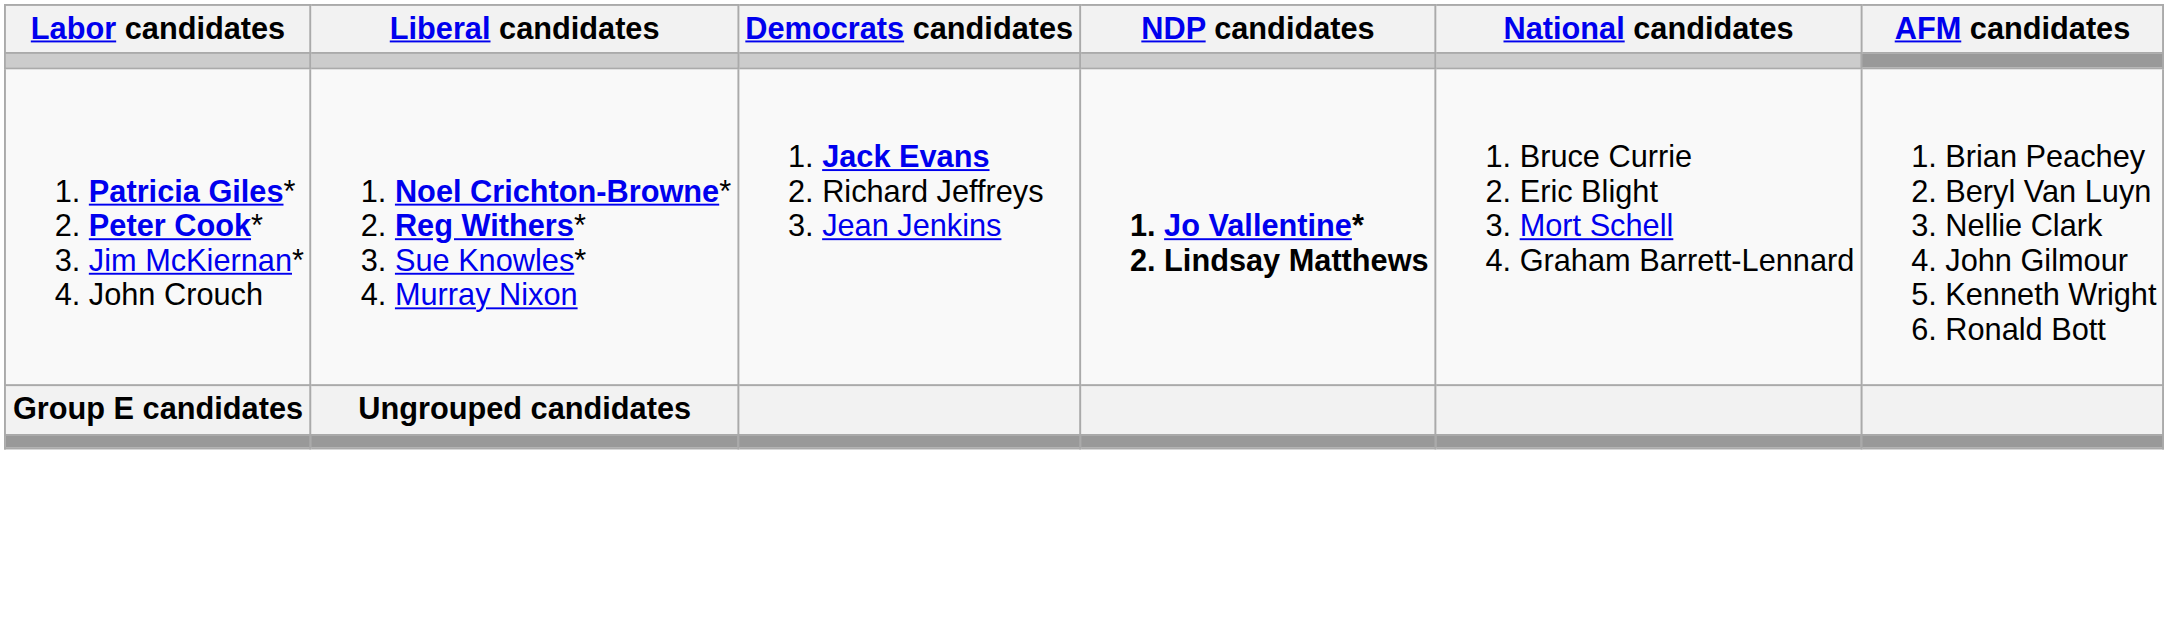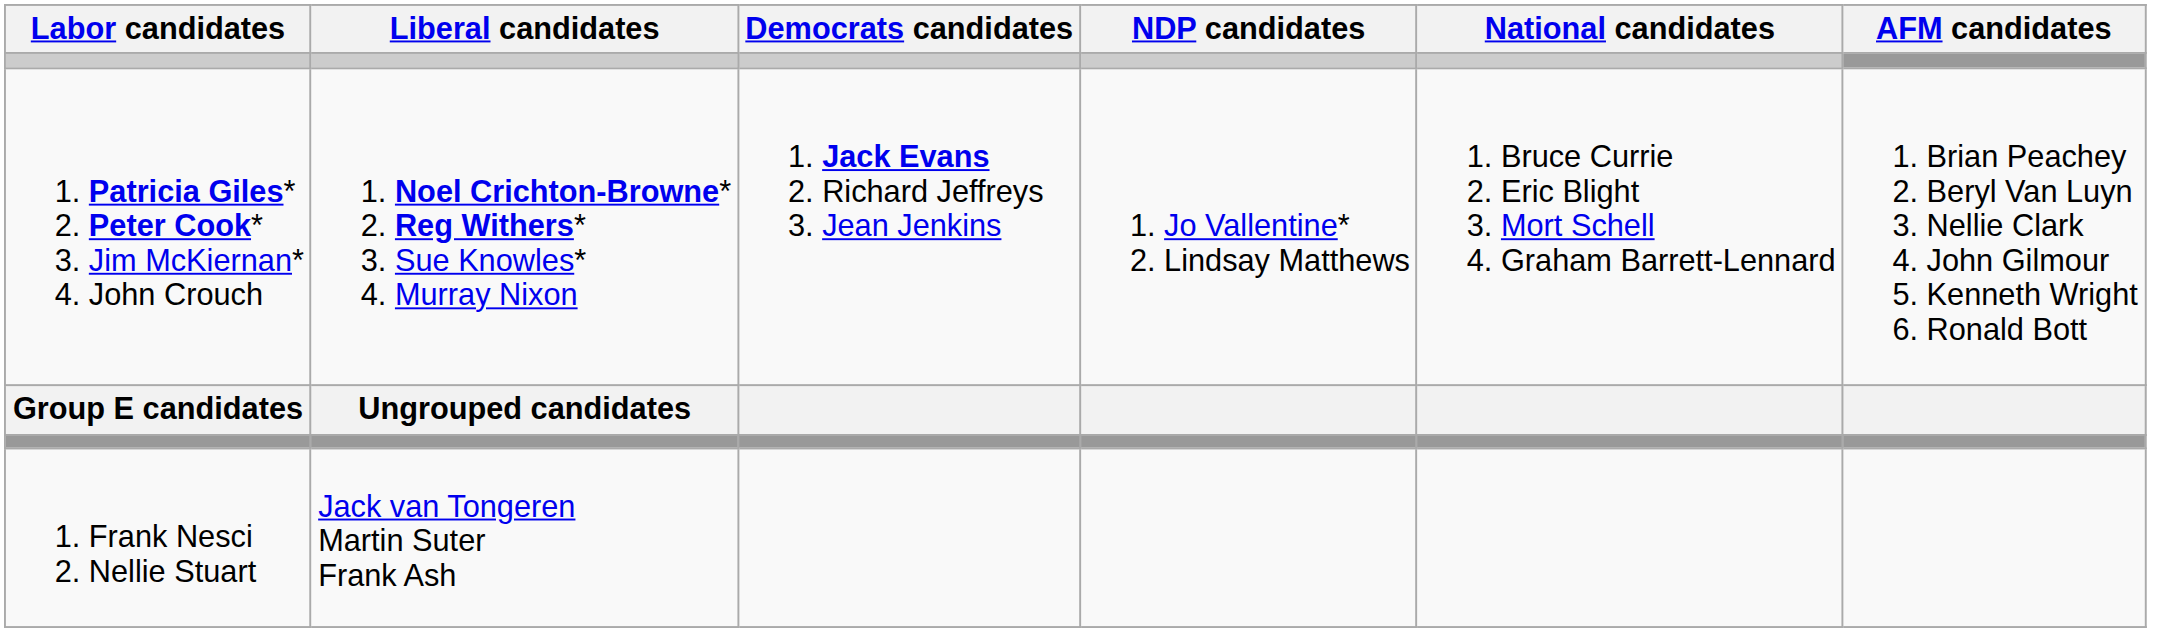(1258, 244) bold -> (1249, 244) normal
+ row: (158, 555)
